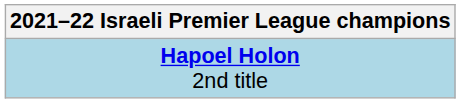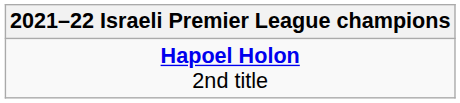(230, 68) lightblue background -> (230, 68) no background
